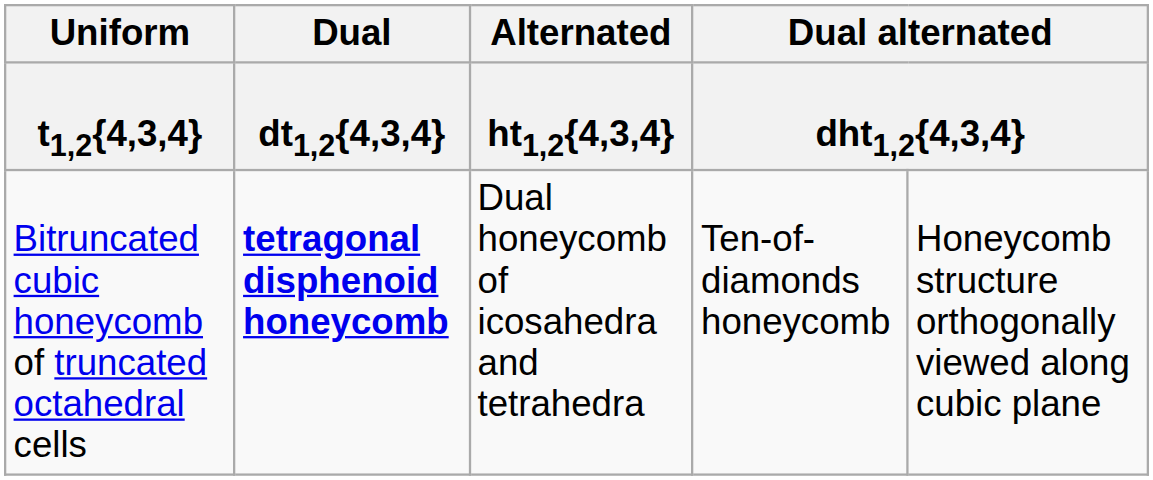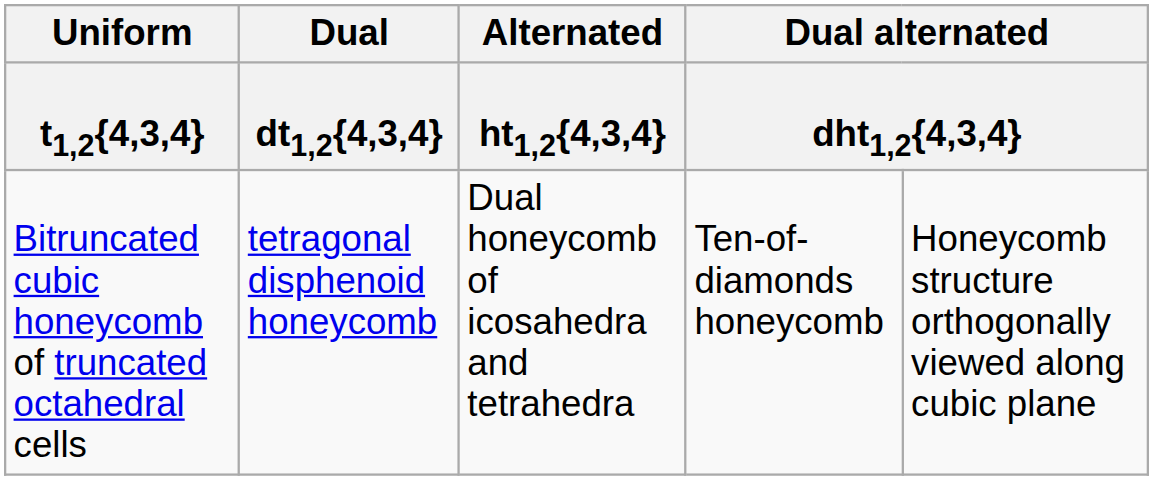(346, 280) bold -> (343, 280) normal
